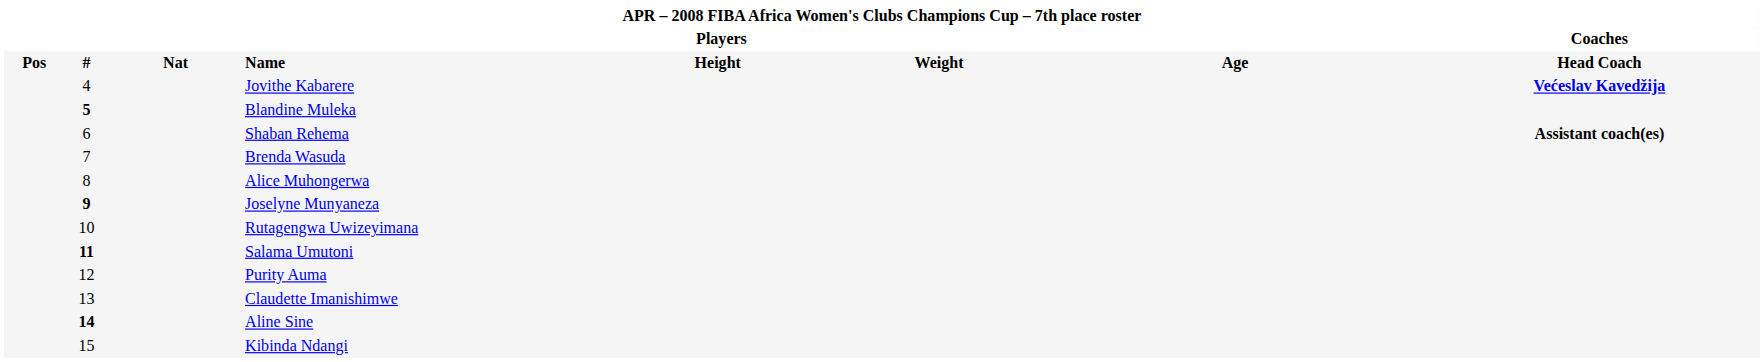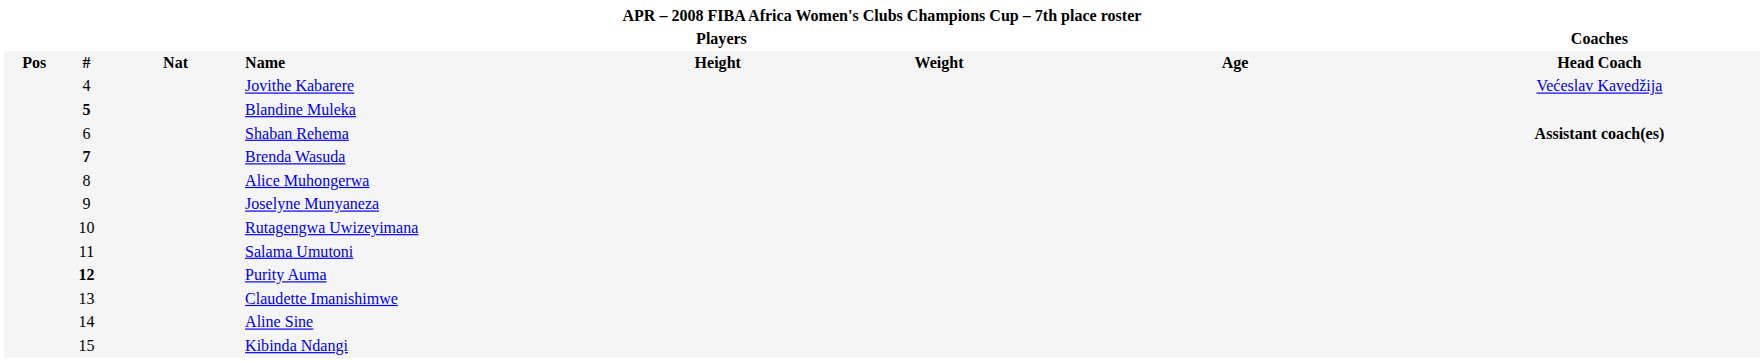(1599, 86) bold -> (1599, 86) normal
(87, 157) normal -> (87, 157) bold
(87, 204) bold -> (87, 204) normal
(87, 251) bold -> (87, 251) normal
(87, 275) normal -> (87, 275) bold
(87, 322) bold -> (87, 322) normal
